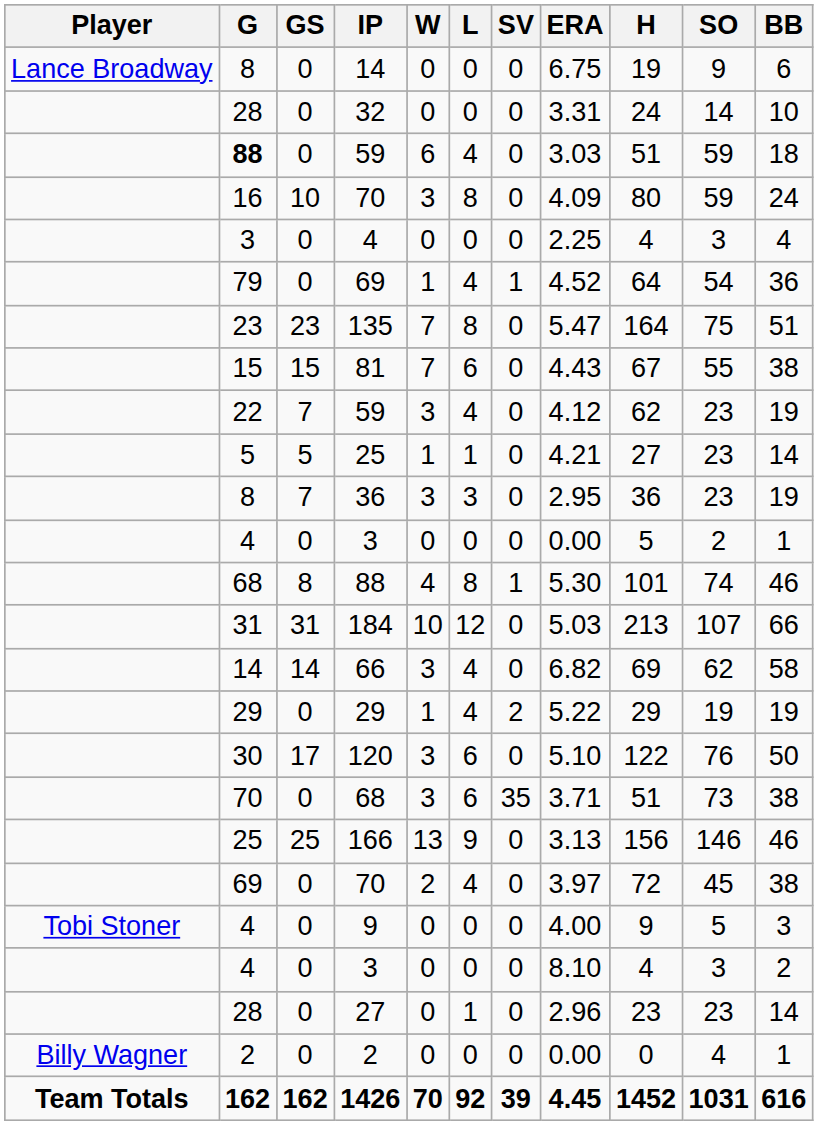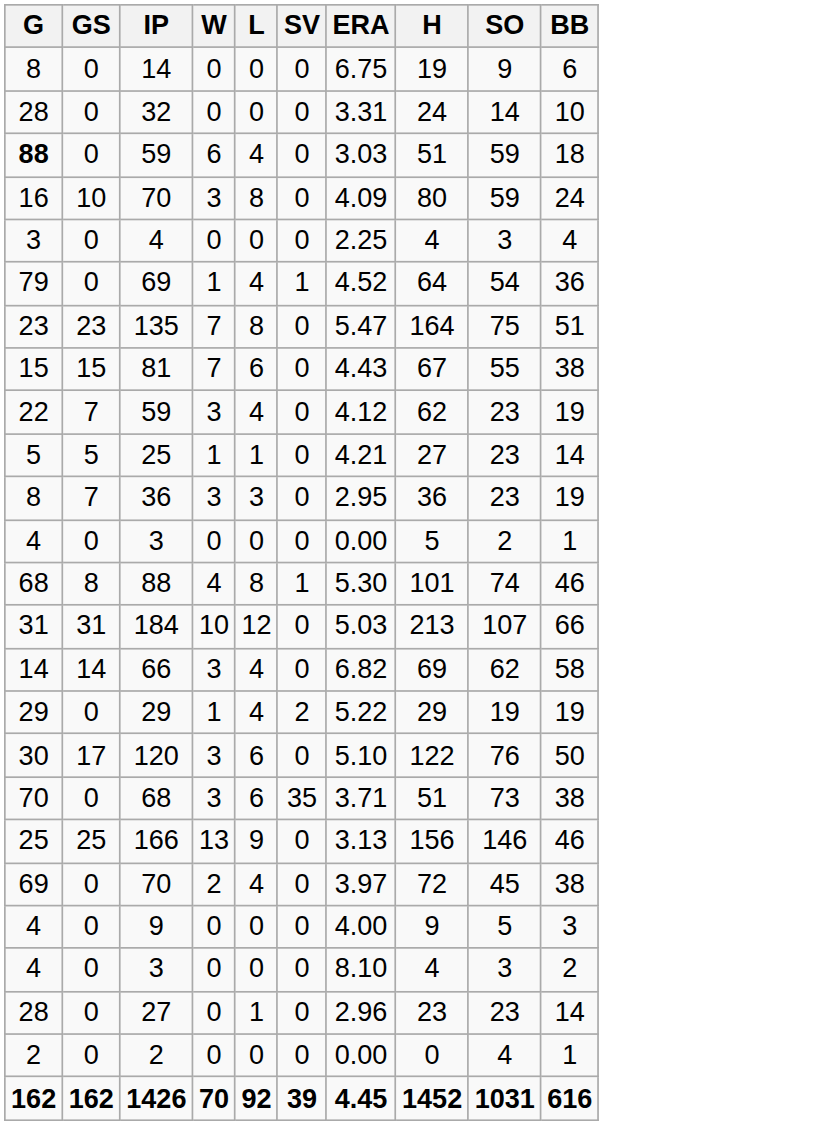- column: (112, 25)
